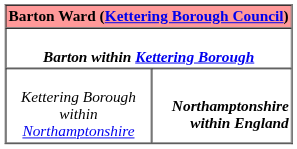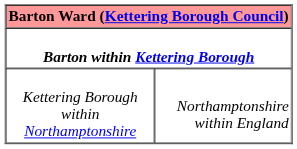(230, 114) bold -> (233, 114) normal
